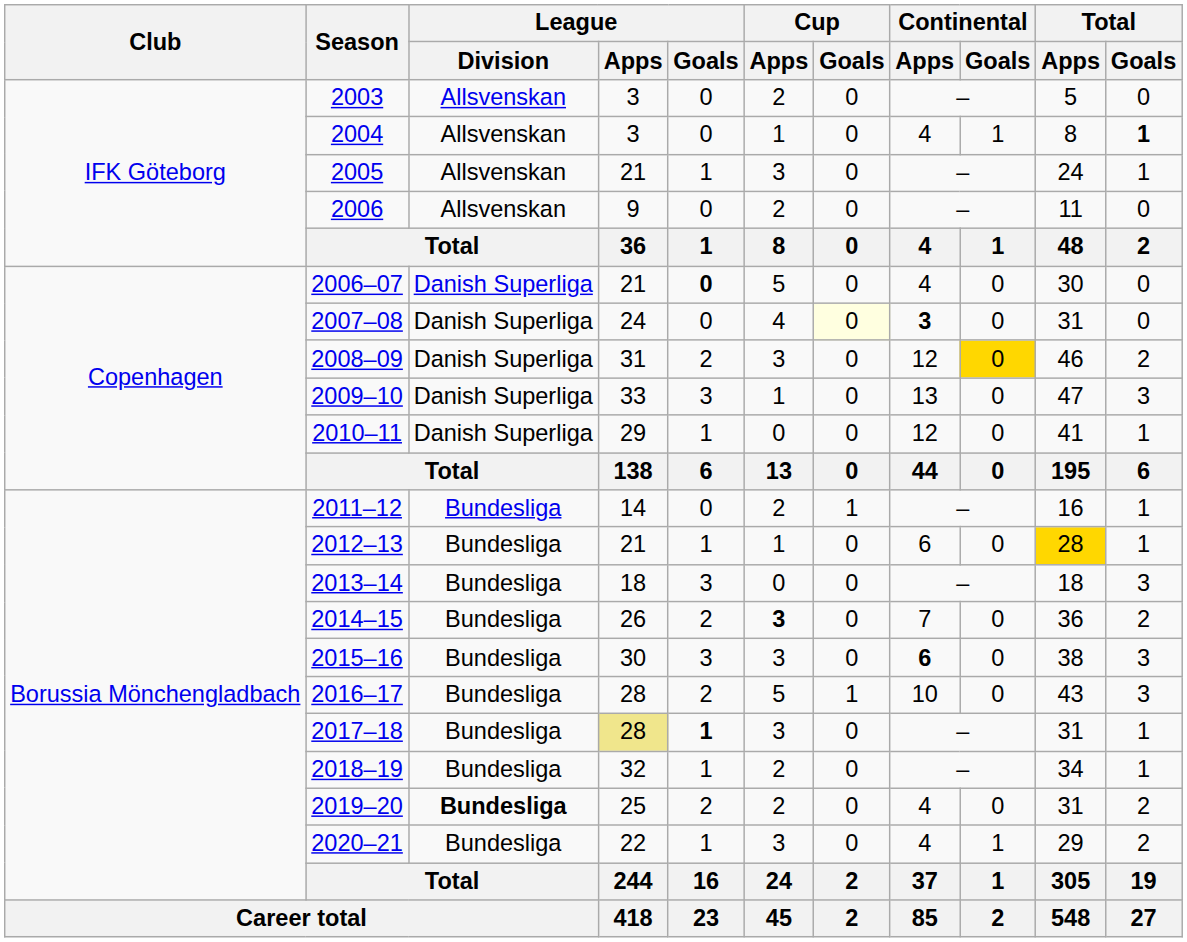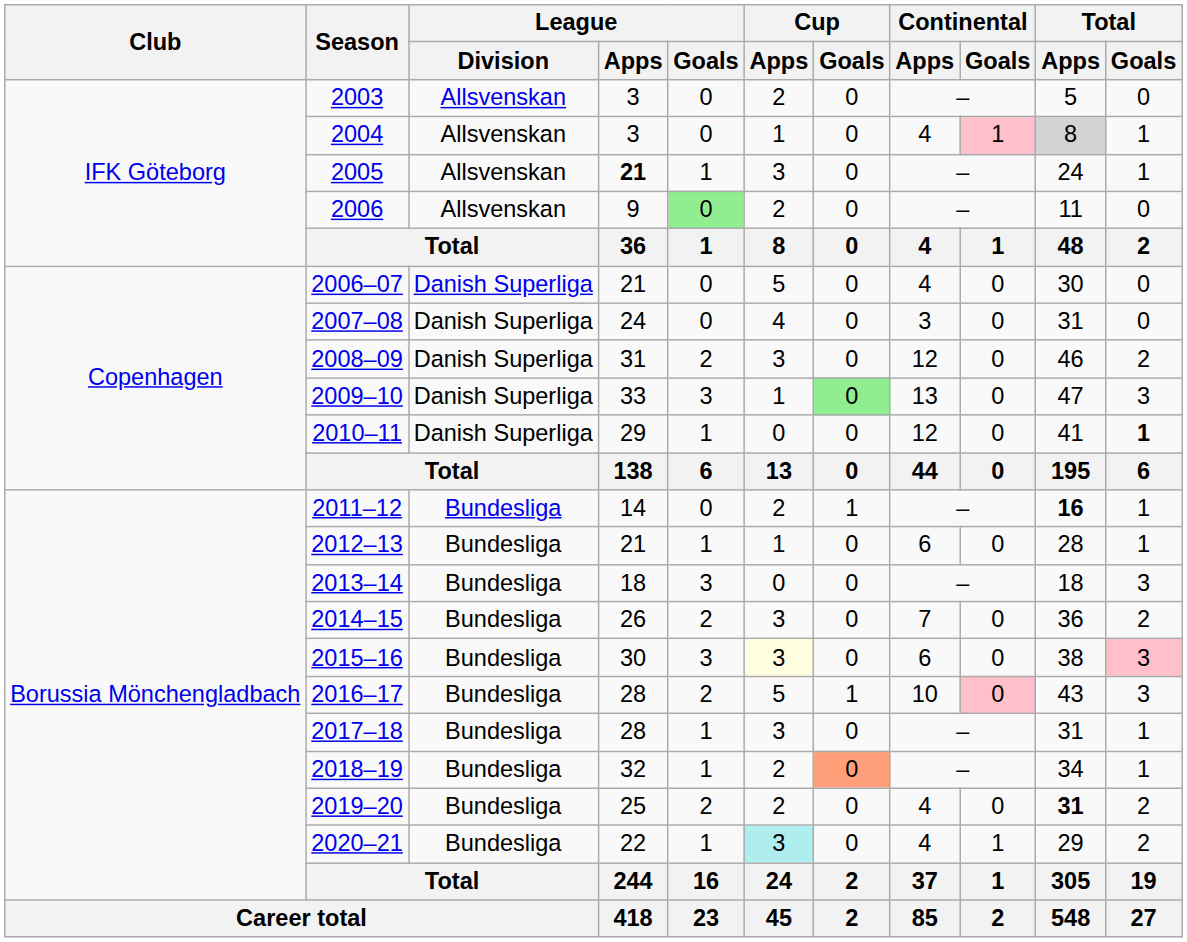(998, 135) no background -> (998, 135) pink background
(1071, 135) no background -> (1071, 135) lightgrey background
(1144, 135) bold -> (1144, 135) normal
(633, 172) normal -> (633, 172) bold
(706, 209) no background -> (706, 209) lightgreen background
(706, 284) bold -> (706, 284) normal
(852, 321) lightyellow background -> (852, 321) no background
(925, 321) bold -> (925, 321) normal
(998, 358) gold background -> (998, 358) no background
(852, 396) no background -> (852, 396) lightgreen background
(1144, 433) normal -> (1144, 433) bold
(1071, 508) normal -> (1071, 508) bold
(1071, 545) gold background -> (1071, 545) no background
(779, 619) bold -> (779, 619) normal
(779, 657) no background -> (779, 657) lightyellow background
(925, 657) bold -> (925, 657) normal
(1144, 657) no background -> (1144, 657) pink background
(998, 694) no background -> (998, 694) pink background
(633, 731) khaki background -> (633, 731) no background
(706, 731) bold -> (706, 731) normal
(852, 769) no background -> (852, 769) lightsalmon background
(503, 806) bold -> (503, 806) normal
(1071, 806) normal -> (1071, 806) bold
(779, 843) no background -> (779, 843) paleturquoise background
